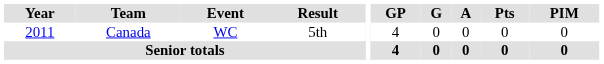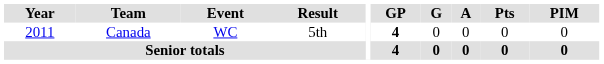(396, 31) normal -> (396, 31) bold
